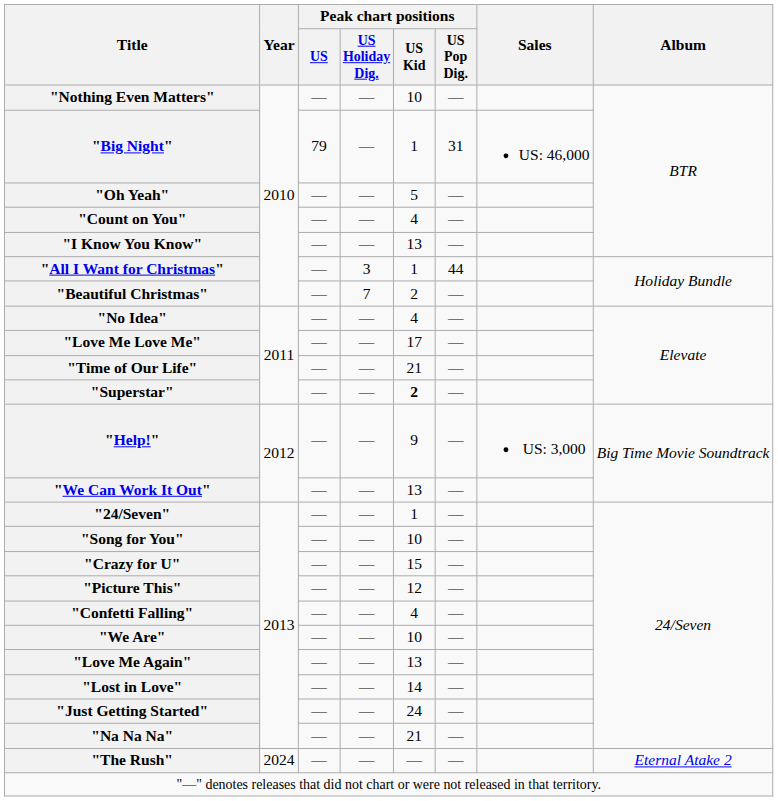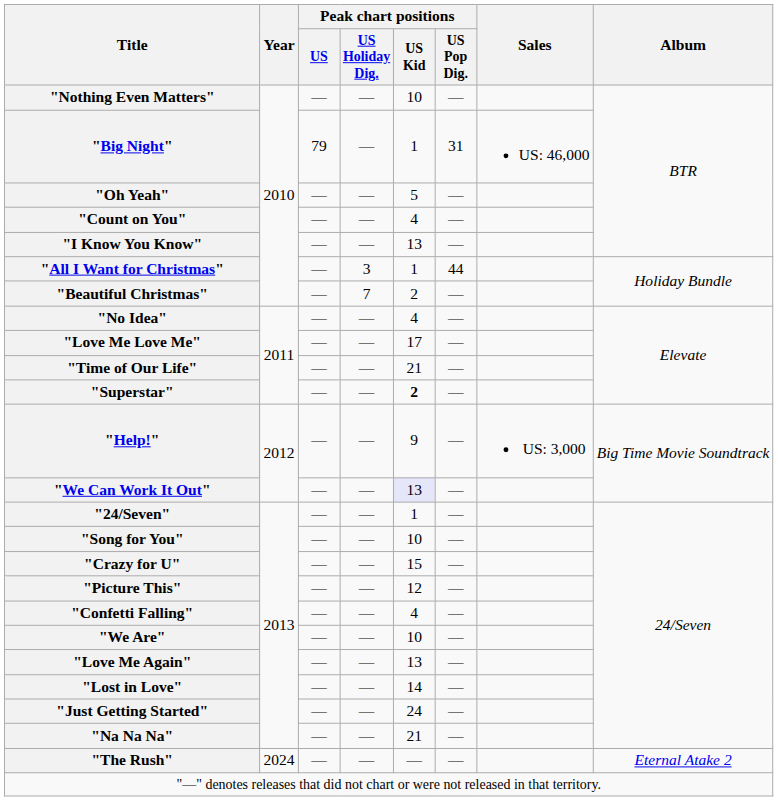(414, 489) no background -> (414, 489) lavender background
